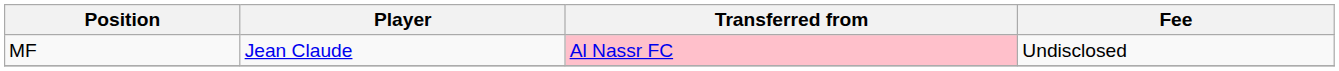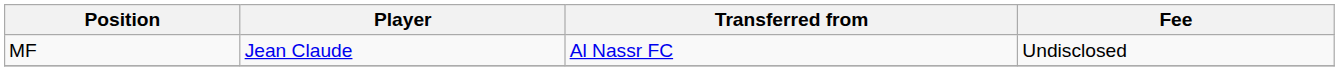(621, 50) pink background -> (621, 50) no background
